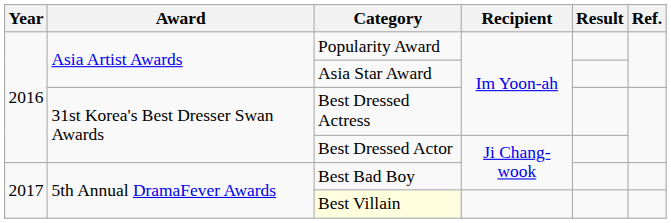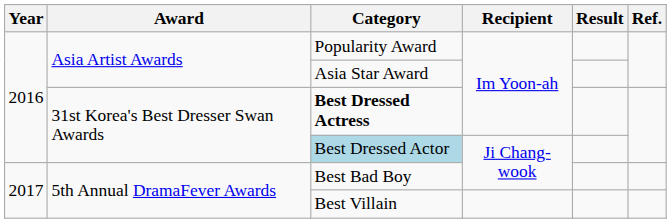(364, 111) normal -> (362, 111) bold
(385, 148) no background -> (382, 148) lightblue background
(359, 203) lightyellow background -> (356, 203) no background
